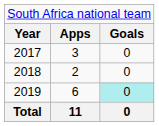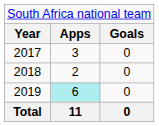(75, 92) no background -> (75, 92) paleturquoise background
(127, 92) paleturquoise background -> (127, 92) no background
